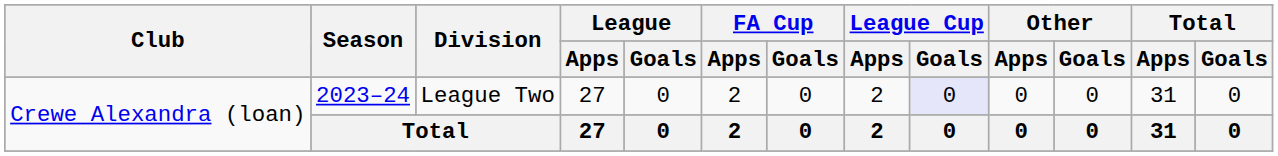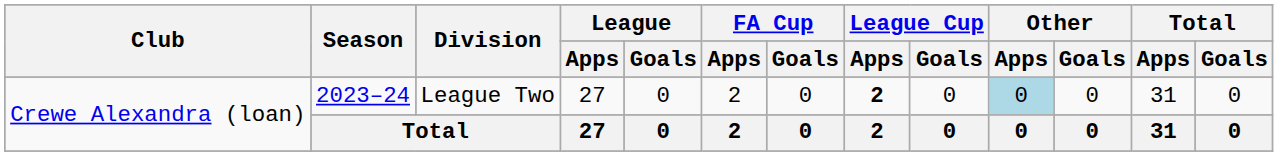(877, 96) normal -> (877, 96) bold
(949, 96) lavender background -> (949, 96) no background
(1021, 96) no background -> (1021, 96) lightblue background
